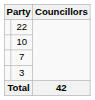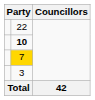(22, 42) normal -> (22, 42) bold
(22, 57) no background -> (22, 57) gold background
